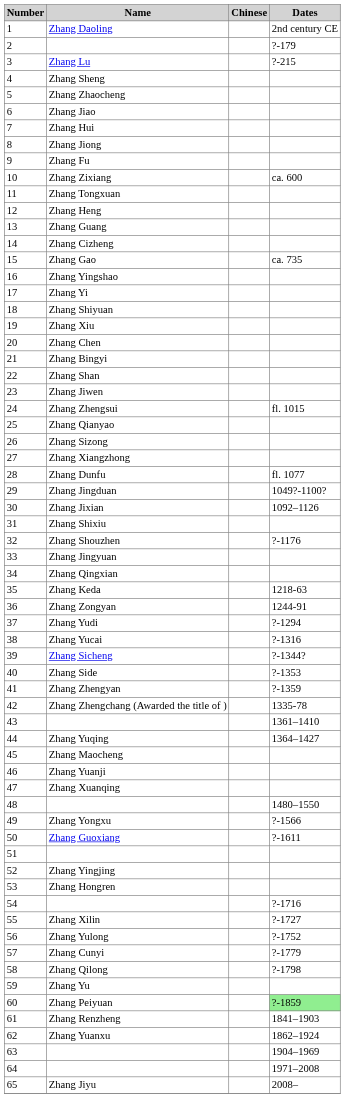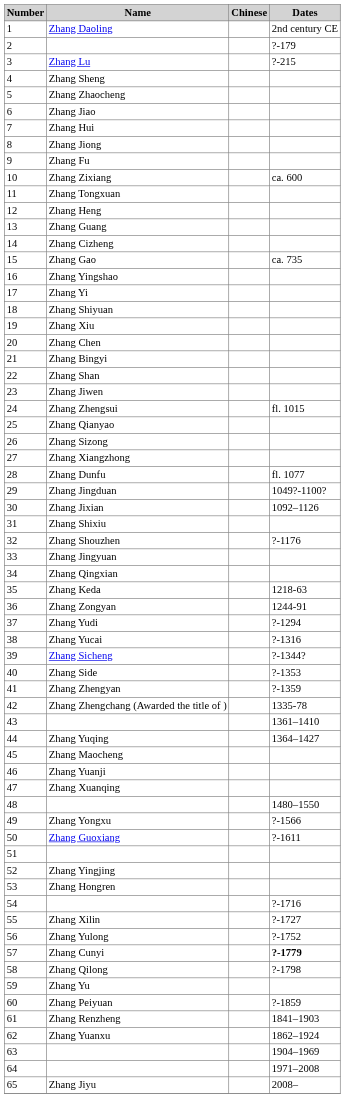(286, 953) normal -> (287, 953) bold
(286, 1002) lightgreen background -> (286, 1002) no background
